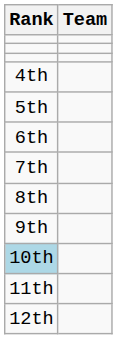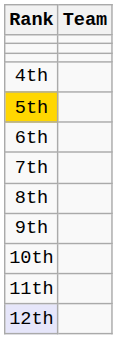(31, 107) no background -> (31, 107) gold background
(31, 258) lightblue background -> (31, 258) no background
(31, 319) no background -> (31, 319) lavender background
